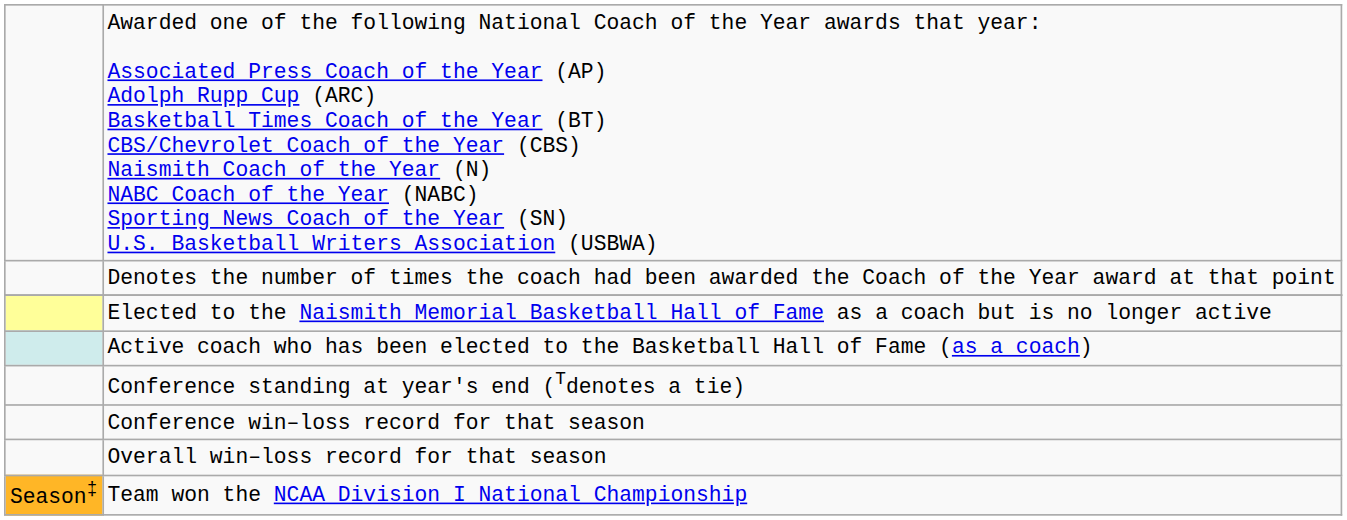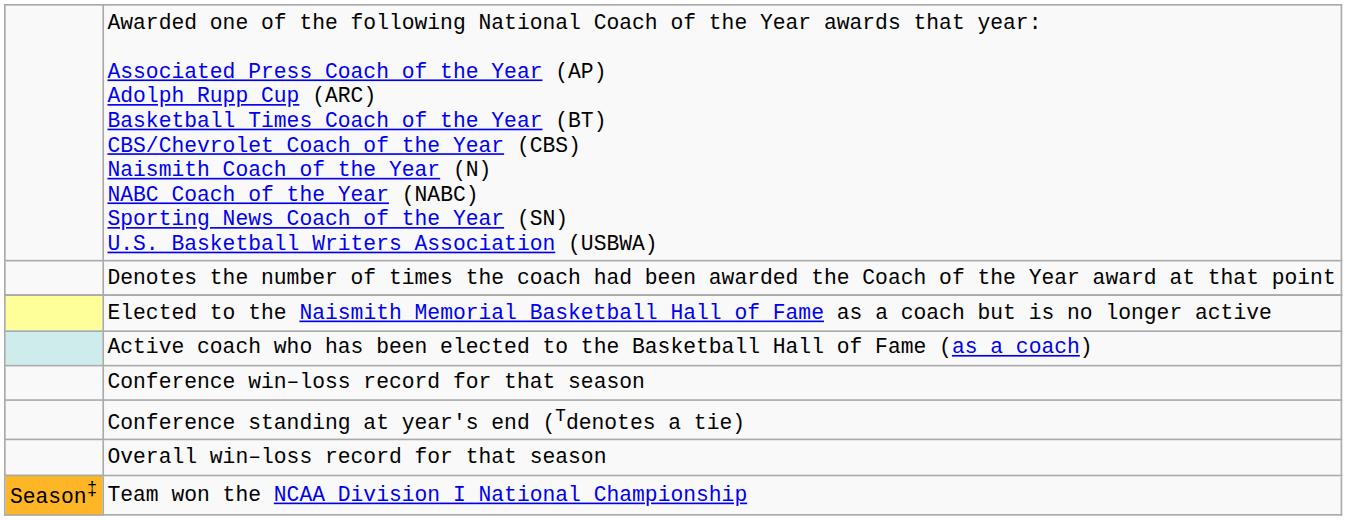rows swapped: (376, 423) <-> (426, 385)
